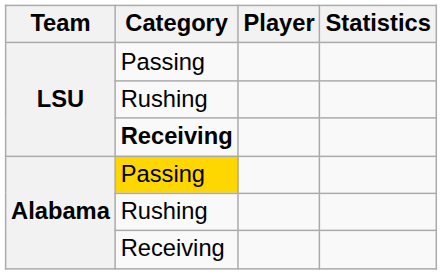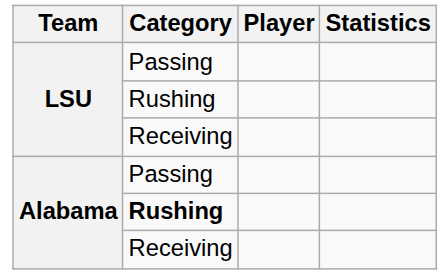(177, 136) bold -> (181, 136) normal
(163, 174) gold background -> (171, 174) no background
(164, 211) normal -> (176, 211) bold
